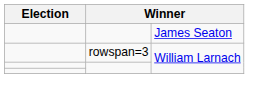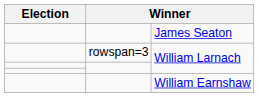+ row: (119, 83)
